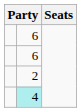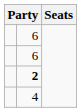(35, 76) normal -> (35, 76) bold
(35, 96) paleturquoise background -> (35, 96) no background
